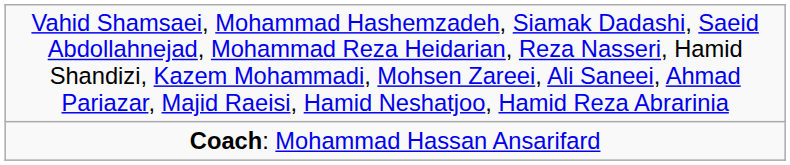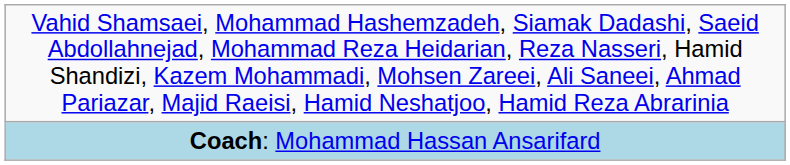(395, 140) no background -> (395, 140) lightblue background
